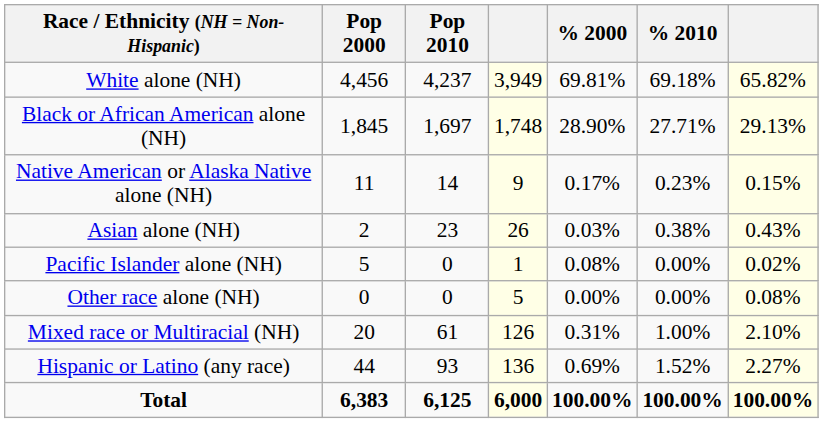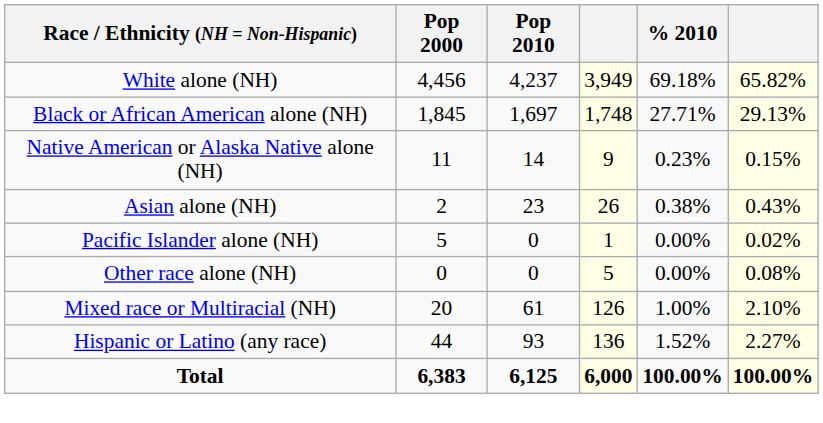- column: (592, 33)
